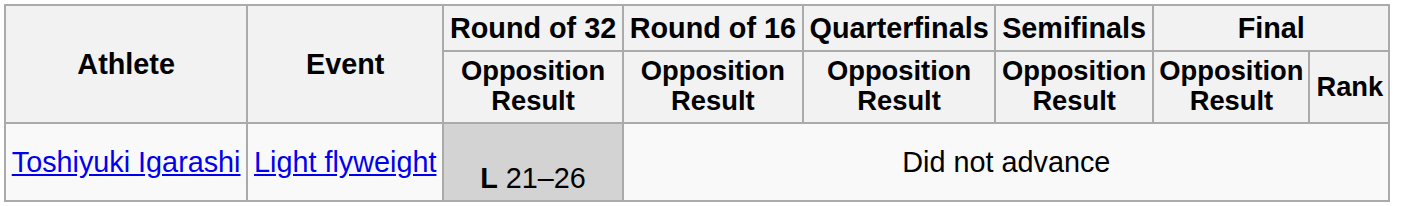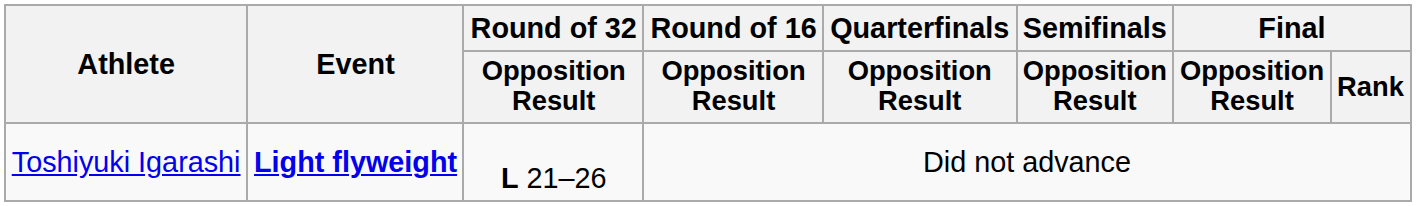(345, 163) normal -> (356, 163) bold
(533, 179) lightgrey background -> (554, 179) no background
